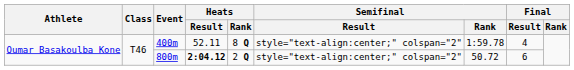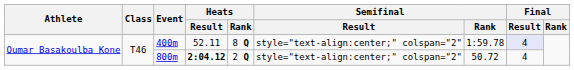(525, 42) no background -> (525, 42) lavender background
(525, 57) 6 -> (525, 57) 4
